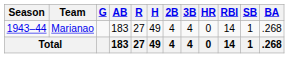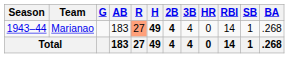(139, 28) no background -> (139, 28) lightsalmon background
(155, 28) normal -> (155, 28) bold
(172, 28) normal -> (172, 28) bold
